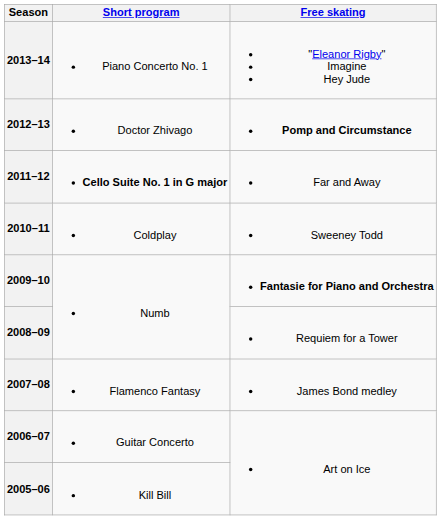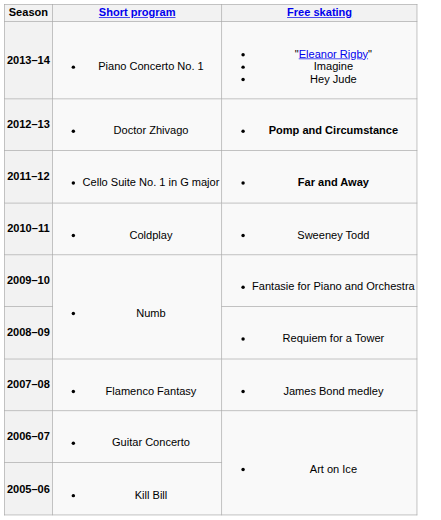(141, 183) bold -> (137, 183) normal
(333, 183) normal -> (320, 183) bold
(333, 287) bold -> (320, 287) normal
